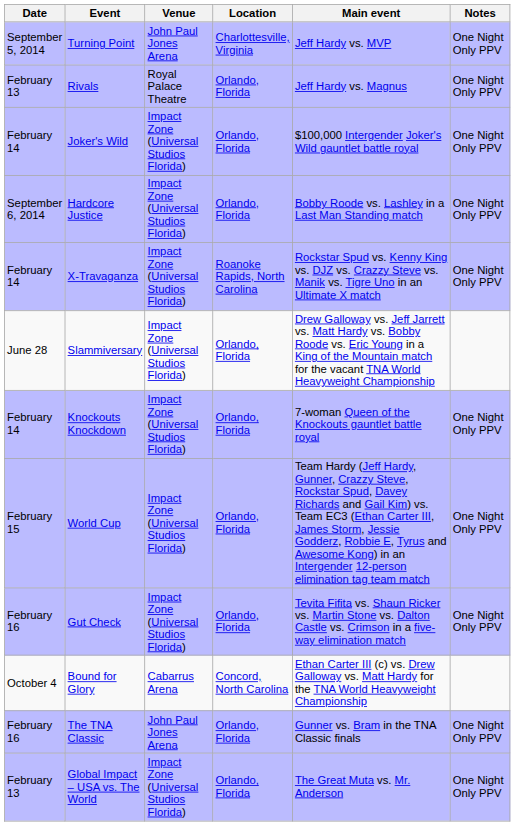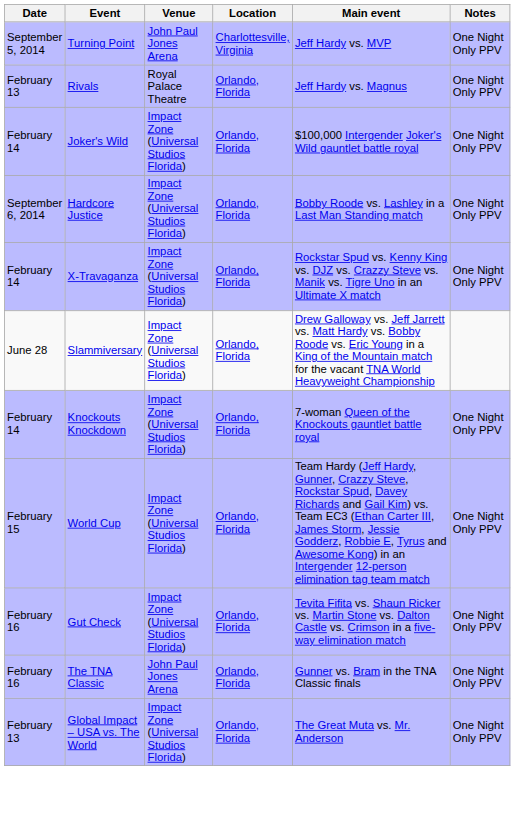(250, 276) Roanoke Rapids, North Carolina -> (237, 276) Orlando, Florida
- row: (92, 683)
